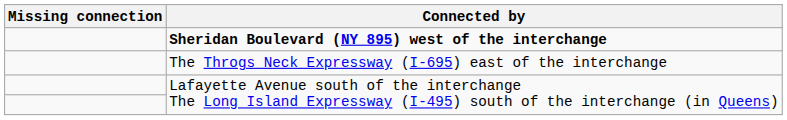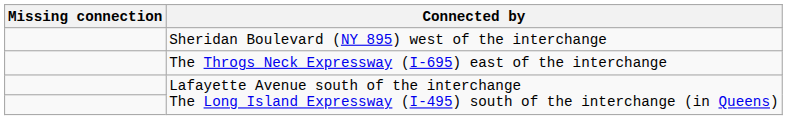(388, 40) bold -> (388, 40) normal
